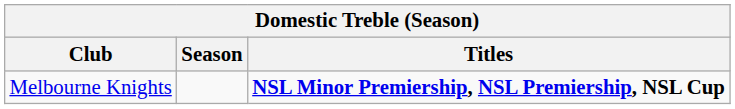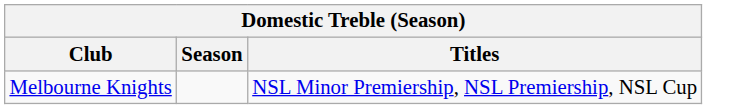(489, 86) bold -> (475, 86) normal
